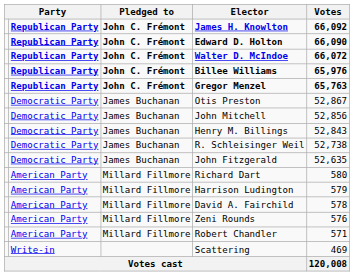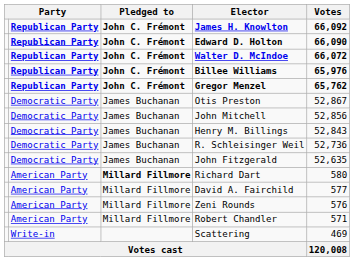(331, 86) 65,763 -> (331, 86) 65,762
(331, 145) 52,738 -> (331, 145) 52,736
(147, 175) normal -> (147, 175) bold
- row: (244, 190)
(339, 205) 578 -> (339, 190) 577
